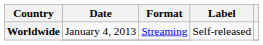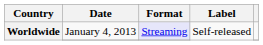(164, 31) no background -> (164, 31) lavender background
